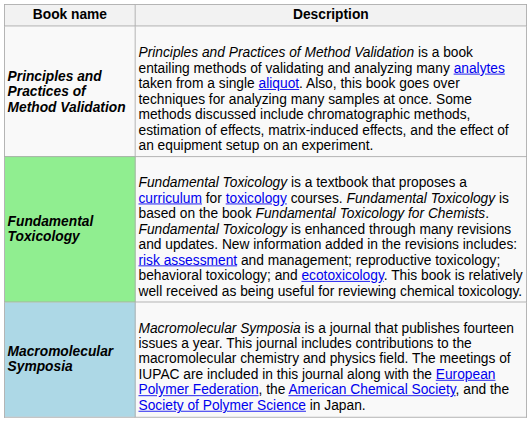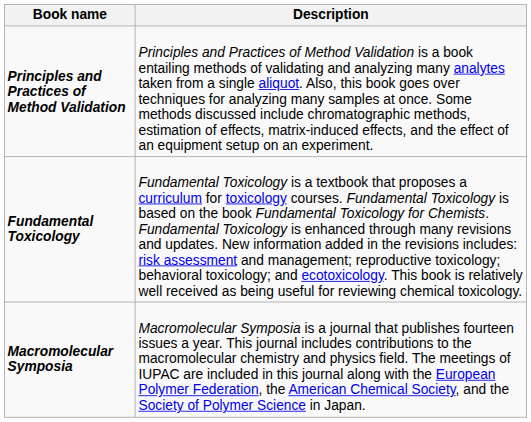(50, 229) lightgreen background -> (50, 229) no background
(60, 359) lightblue background -> (60, 359) no background
